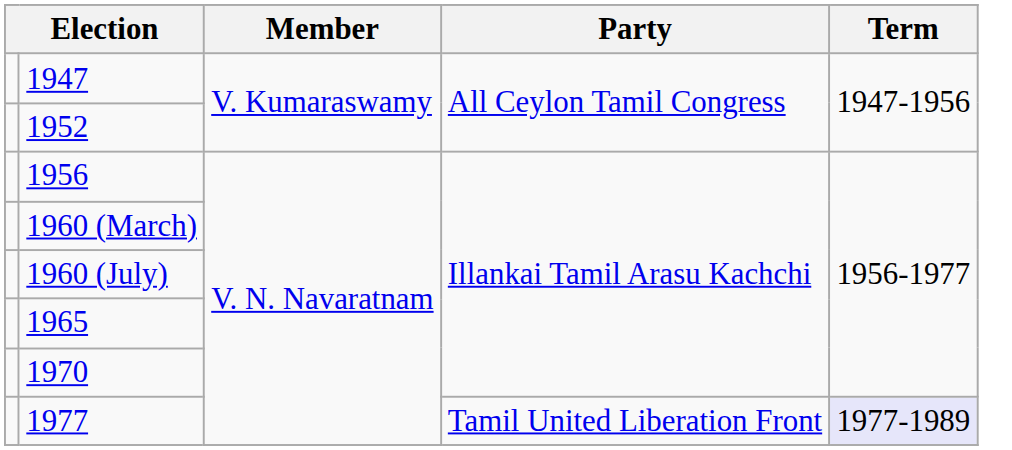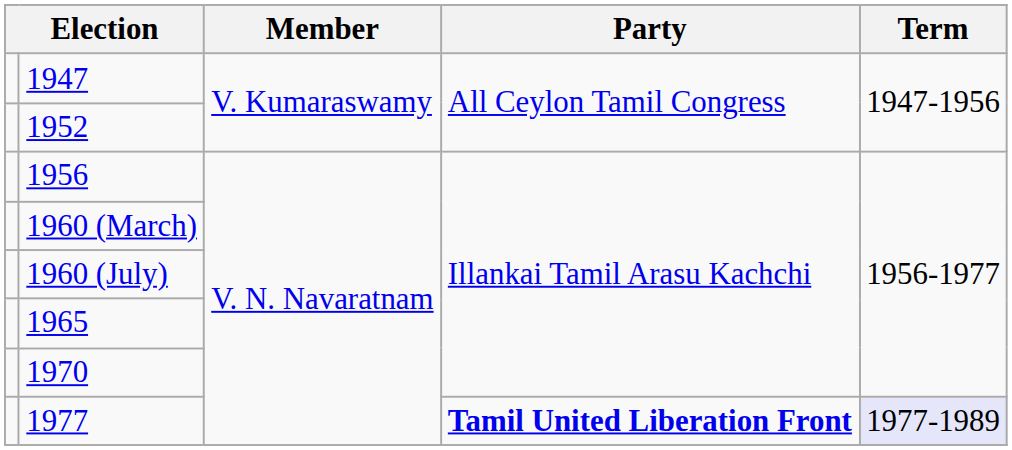(635, 420) normal -> (650, 420) bold
